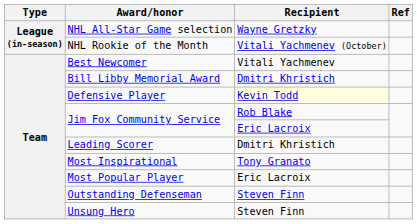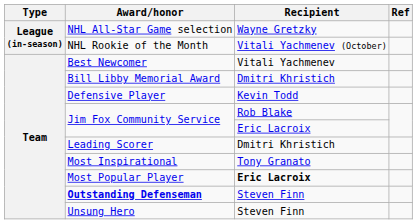(268, 95) lightyellow background -> (268, 95) no background
(274, 178) normal -> (274, 178) bold
(135, 194) normal -> (135, 194) bold
